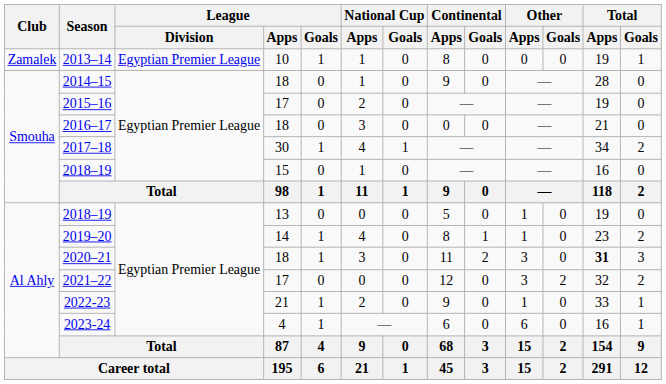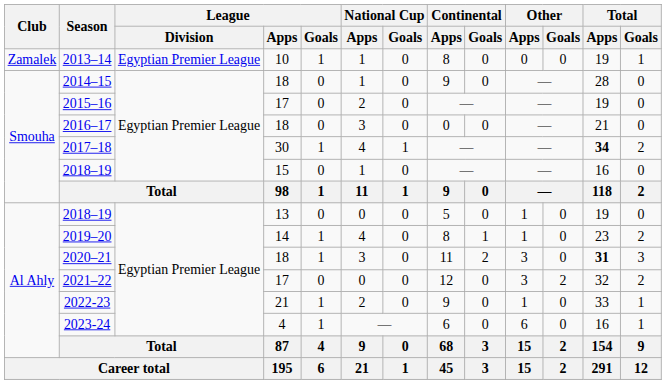(602, 147) normal -> (602, 147) bold
